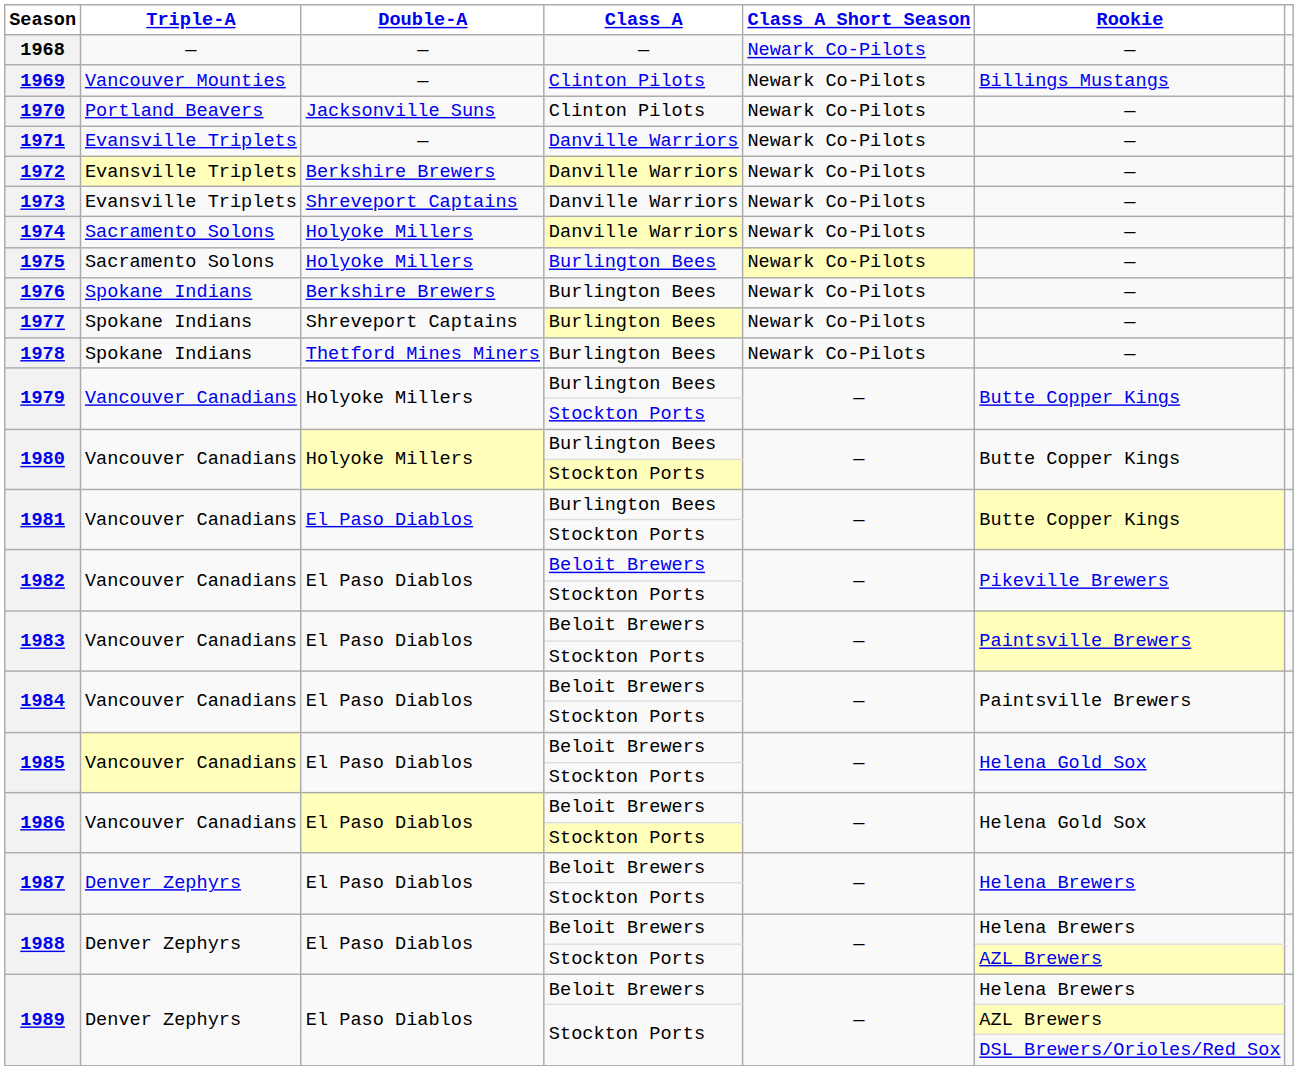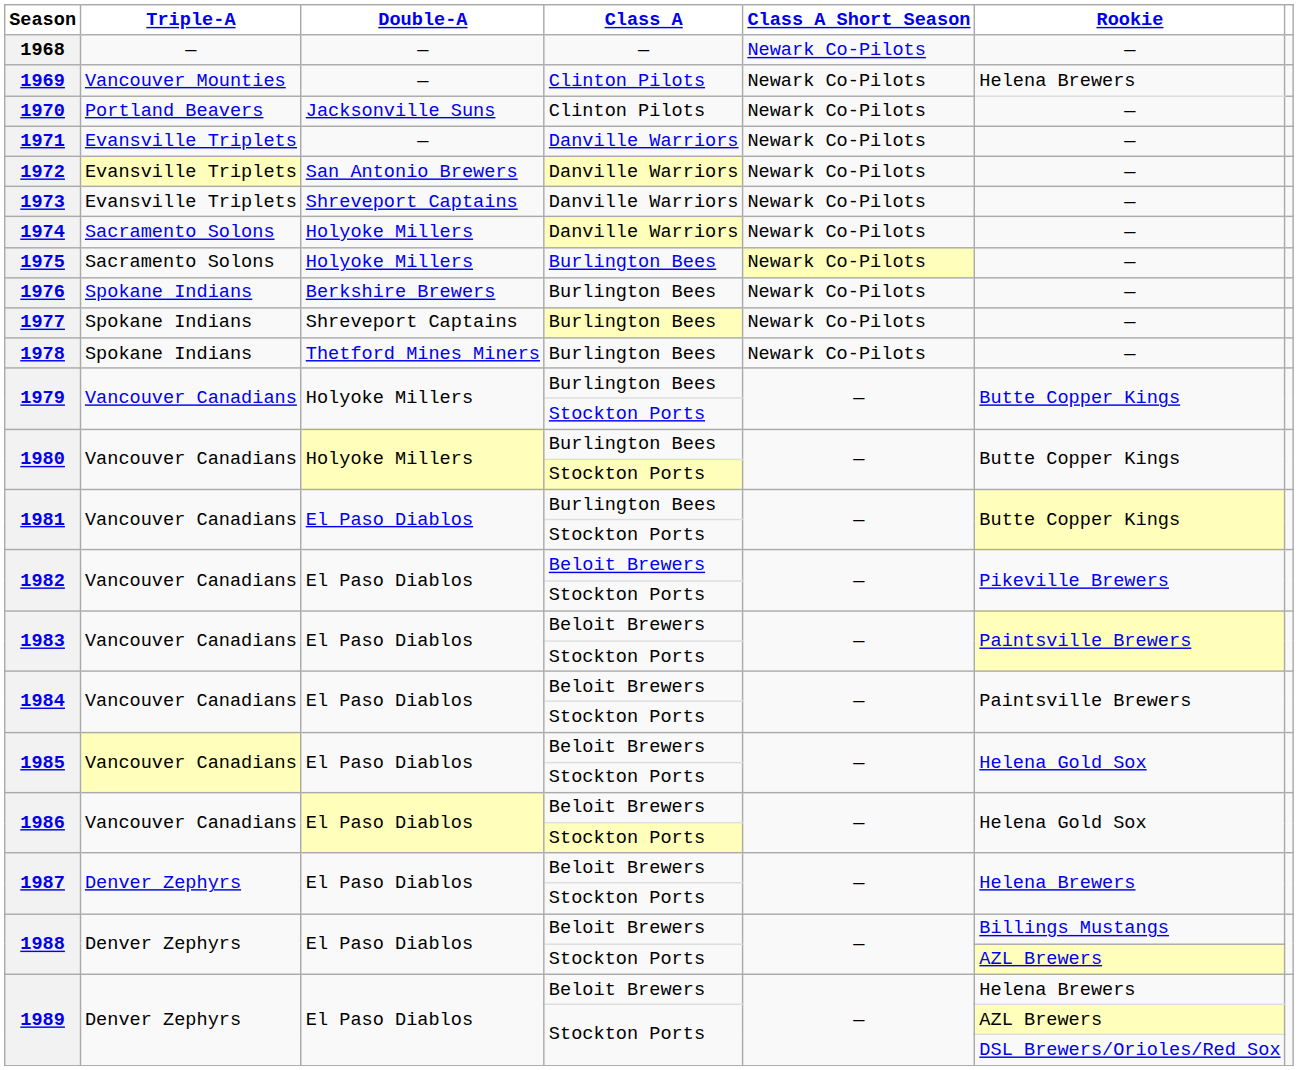(1074, 80) Billings Mustangs -> (1057, 80) Helena Brewers
(401, 171) Berkshire Brewers -> (412, 171) San Antonio Brewers
(1057, 929) Helena Brewers -> (1074, 929) Billings Mustangs
